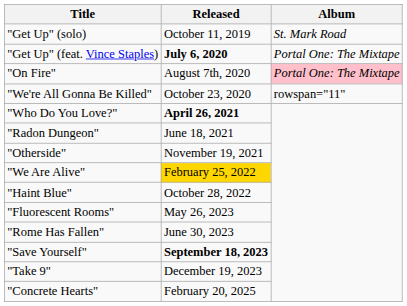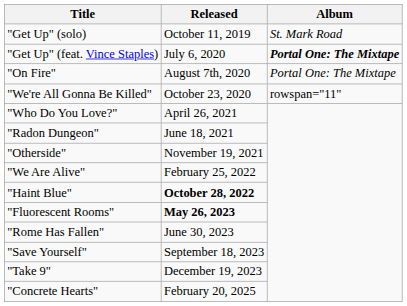(196, 53) bold -> (195, 53) normal
(337, 53) normal -> (335, 53) bold
(337, 73) pink background -> (333, 73) no background
(202, 113) bold -> (201, 113) normal
(210, 172) gold background -> (210, 172) no background
(207, 192) normal -> (209, 192) bold
(199, 212) normal -> (200, 212) bold
(216, 251) bold -> (214, 251) normal
